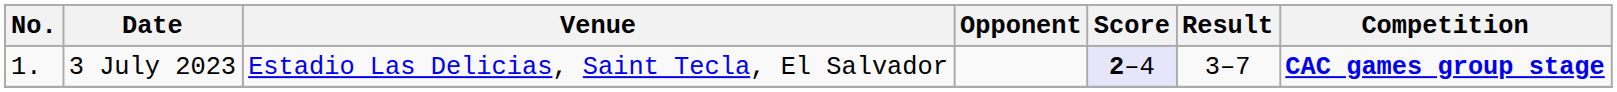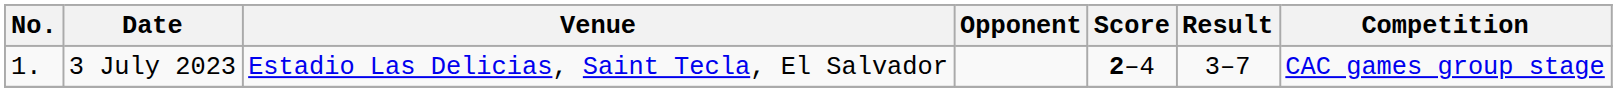(1132, 67) lavender background -> (1132, 67) no background
(1445, 67) bold -> (1445, 67) normal
